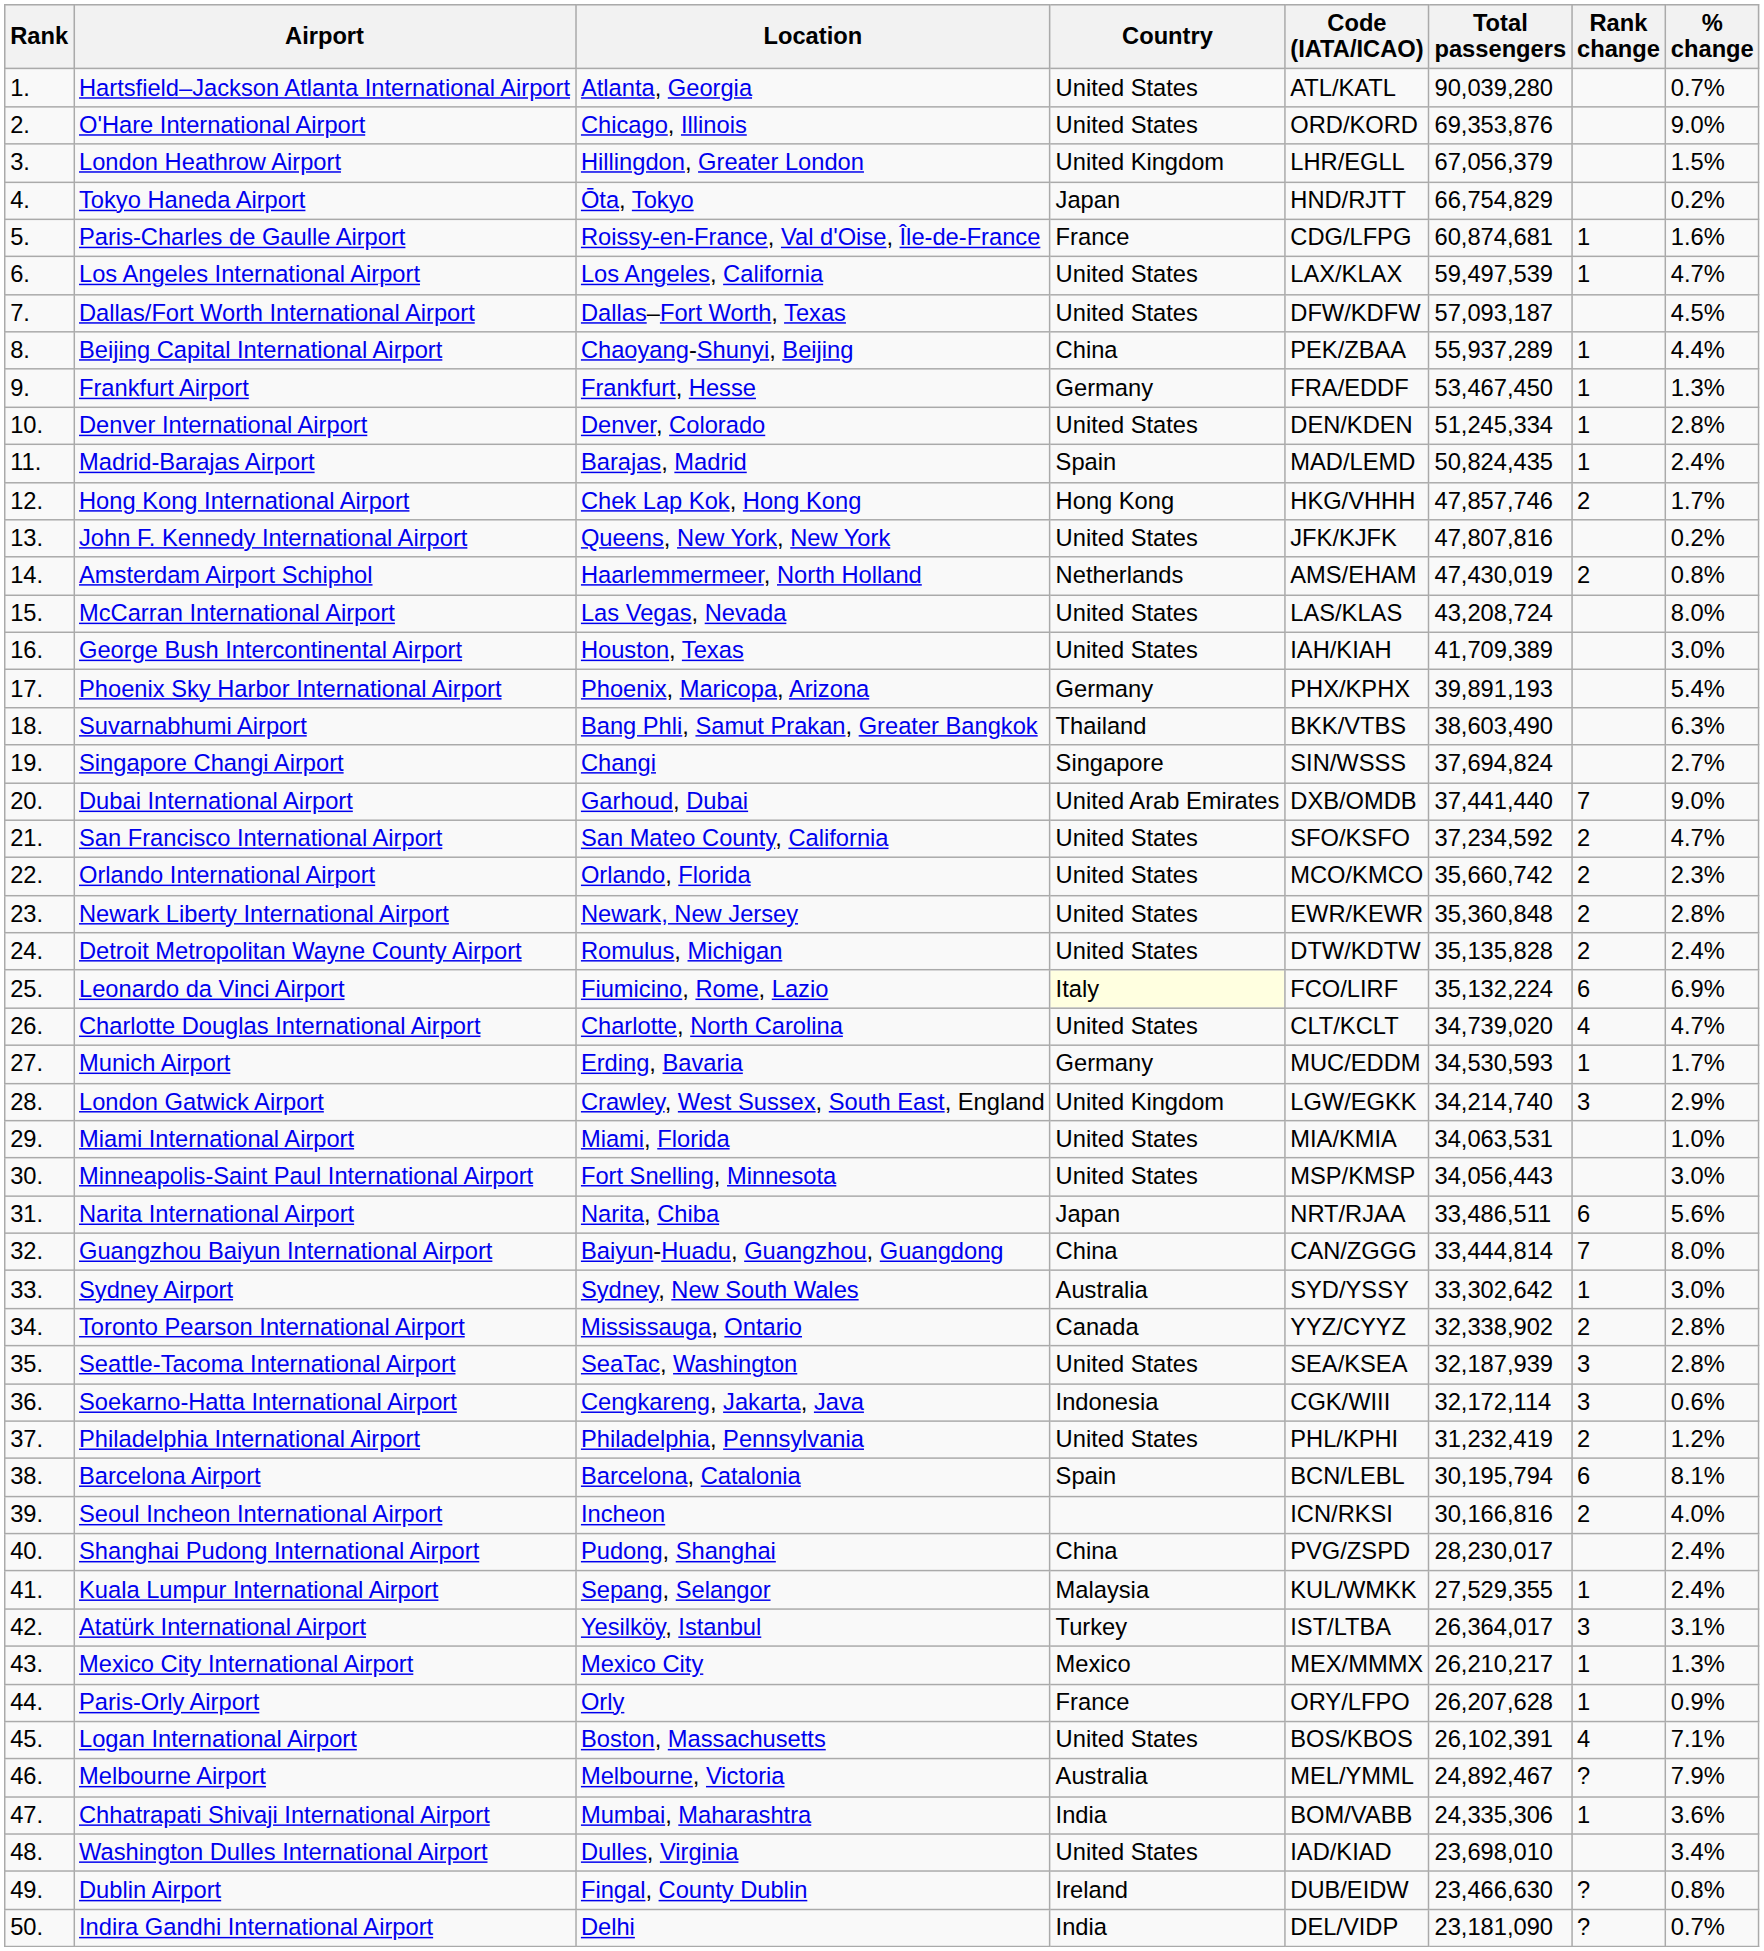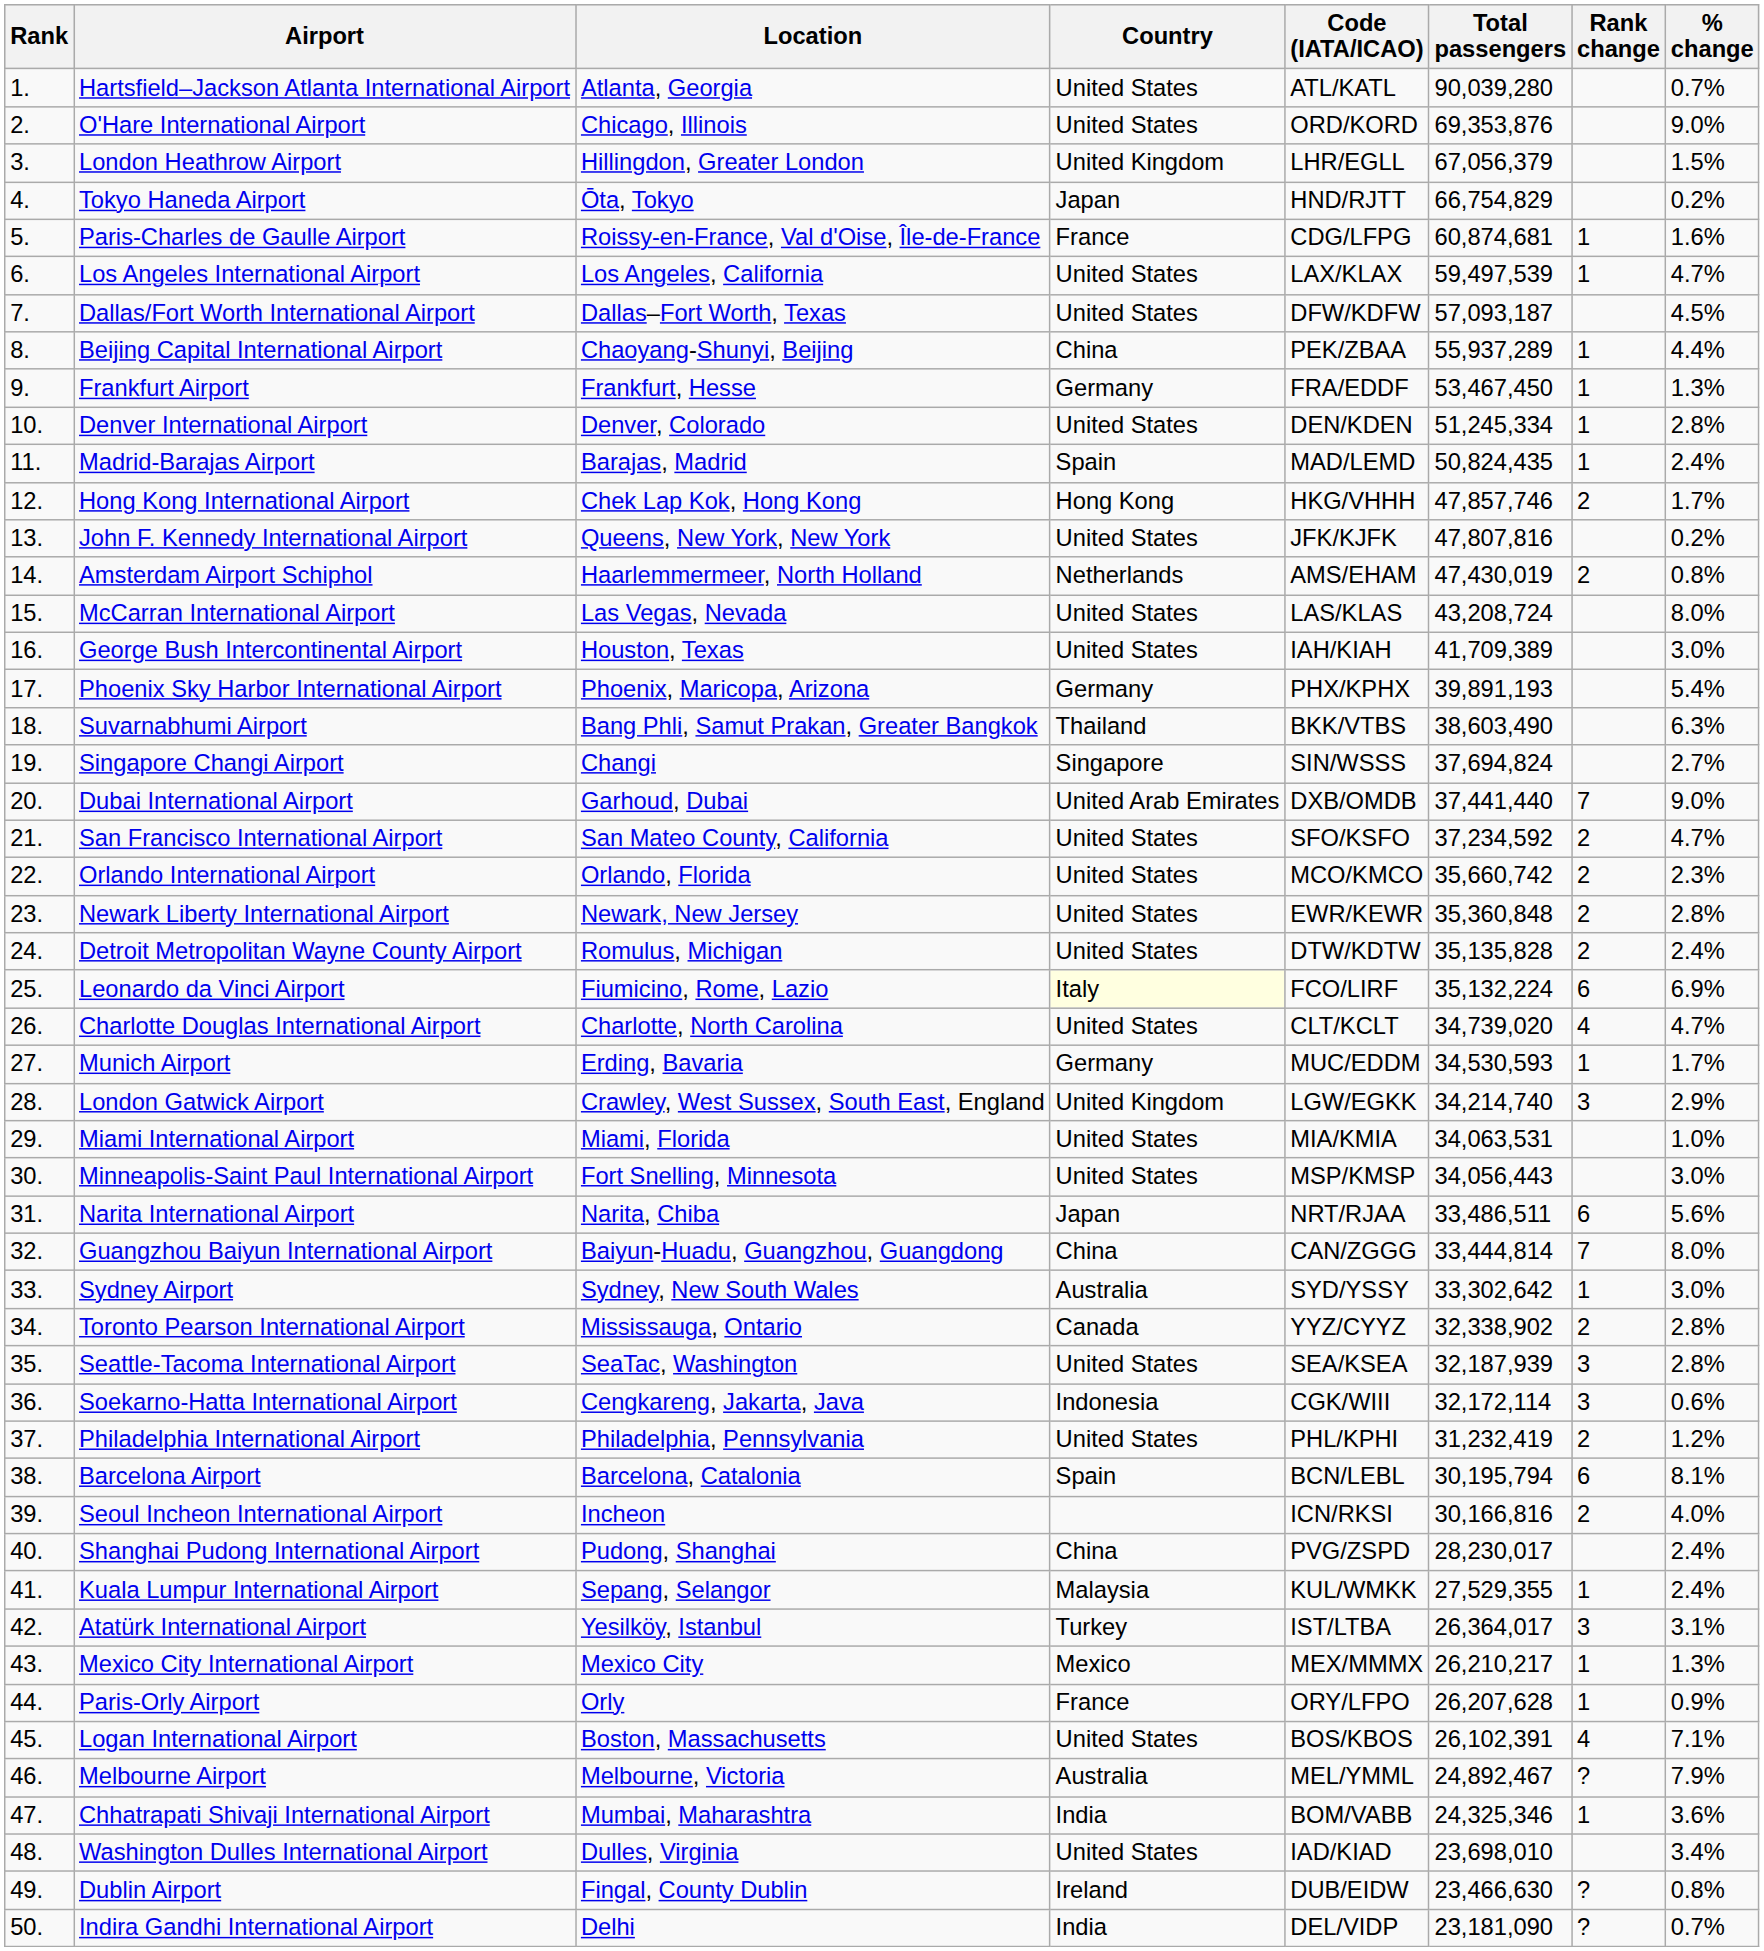(1494, 1815) 24,335,306 -> (1494, 1815) 24,325,346
